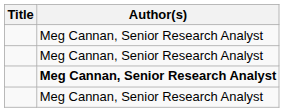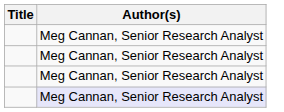(158, 76) bold -> (151, 76) normal
(151, 96) no background -> (151, 96) lavender background
